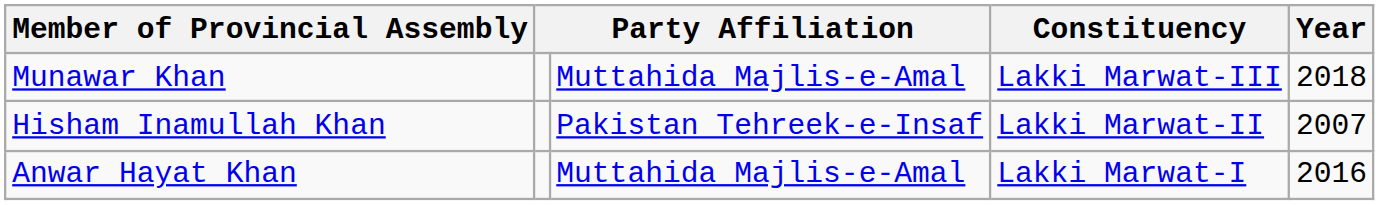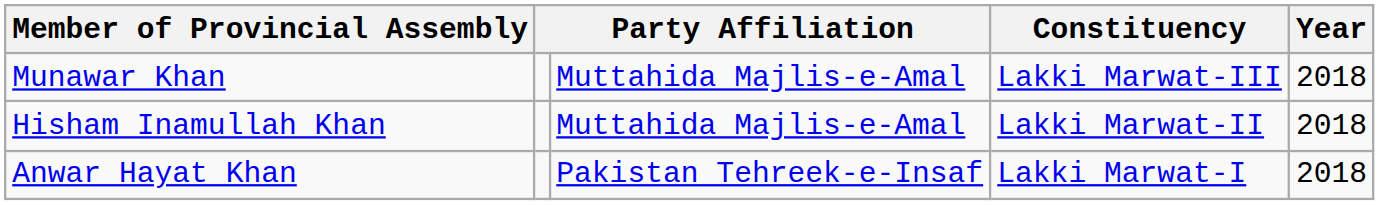(770, 126) Pakistan Tehreek-e-Insaf -> (761, 126) Muttahida Majlis-e-Amal
(1332, 126) 2007 -> (1332, 126) 2018
(761, 174) Muttahida Majlis-e-Amal -> (770, 174) Pakistan Tehreek-e-Insaf
(1332, 174) 2016 -> (1332, 174) 2018
